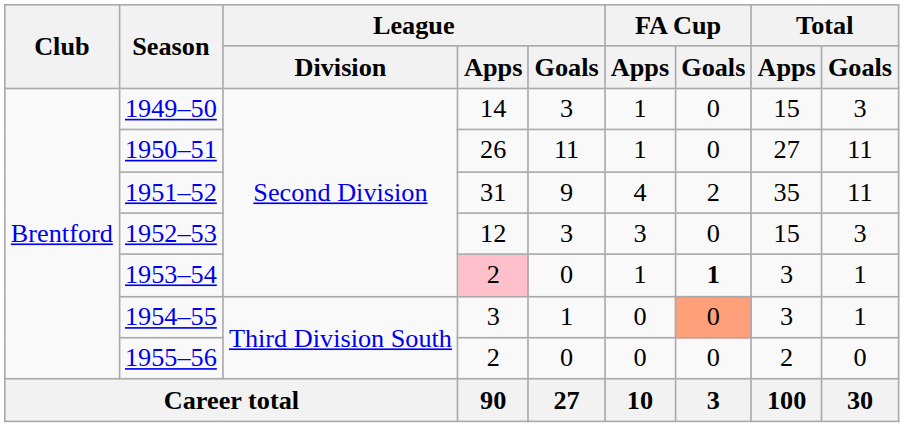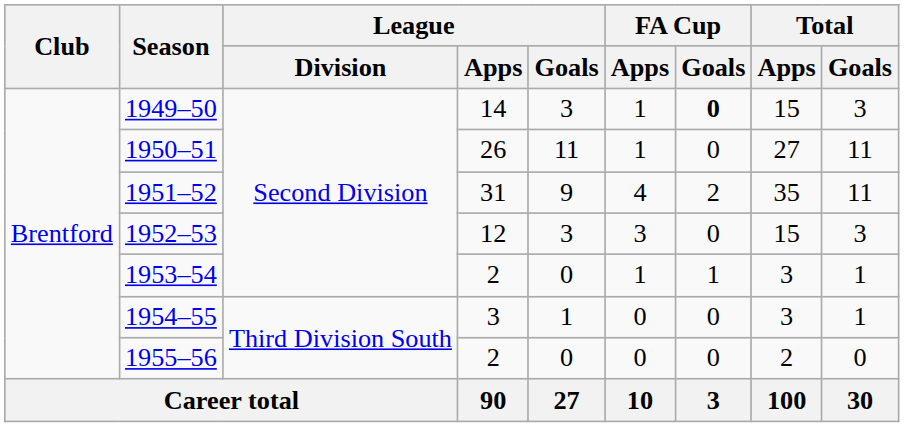(713, 108) normal -> (713, 108) bold
(493, 274) pink background -> (493, 274) no background
(713, 274) bold -> (713, 274) normal
(713, 316) lightsalmon background -> (713, 316) no background
